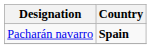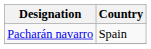(114, 33) bold -> (113, 33) normal
